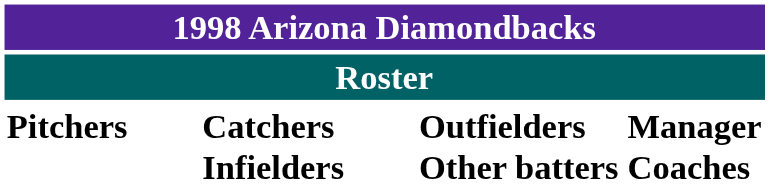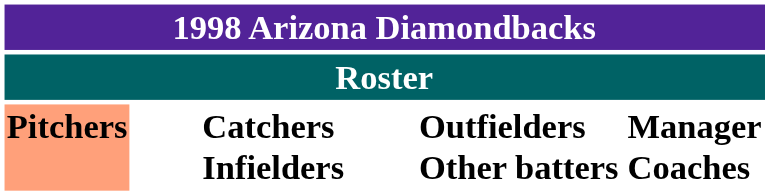(67, 126) no background -> (67, 126) lightsalmon background
